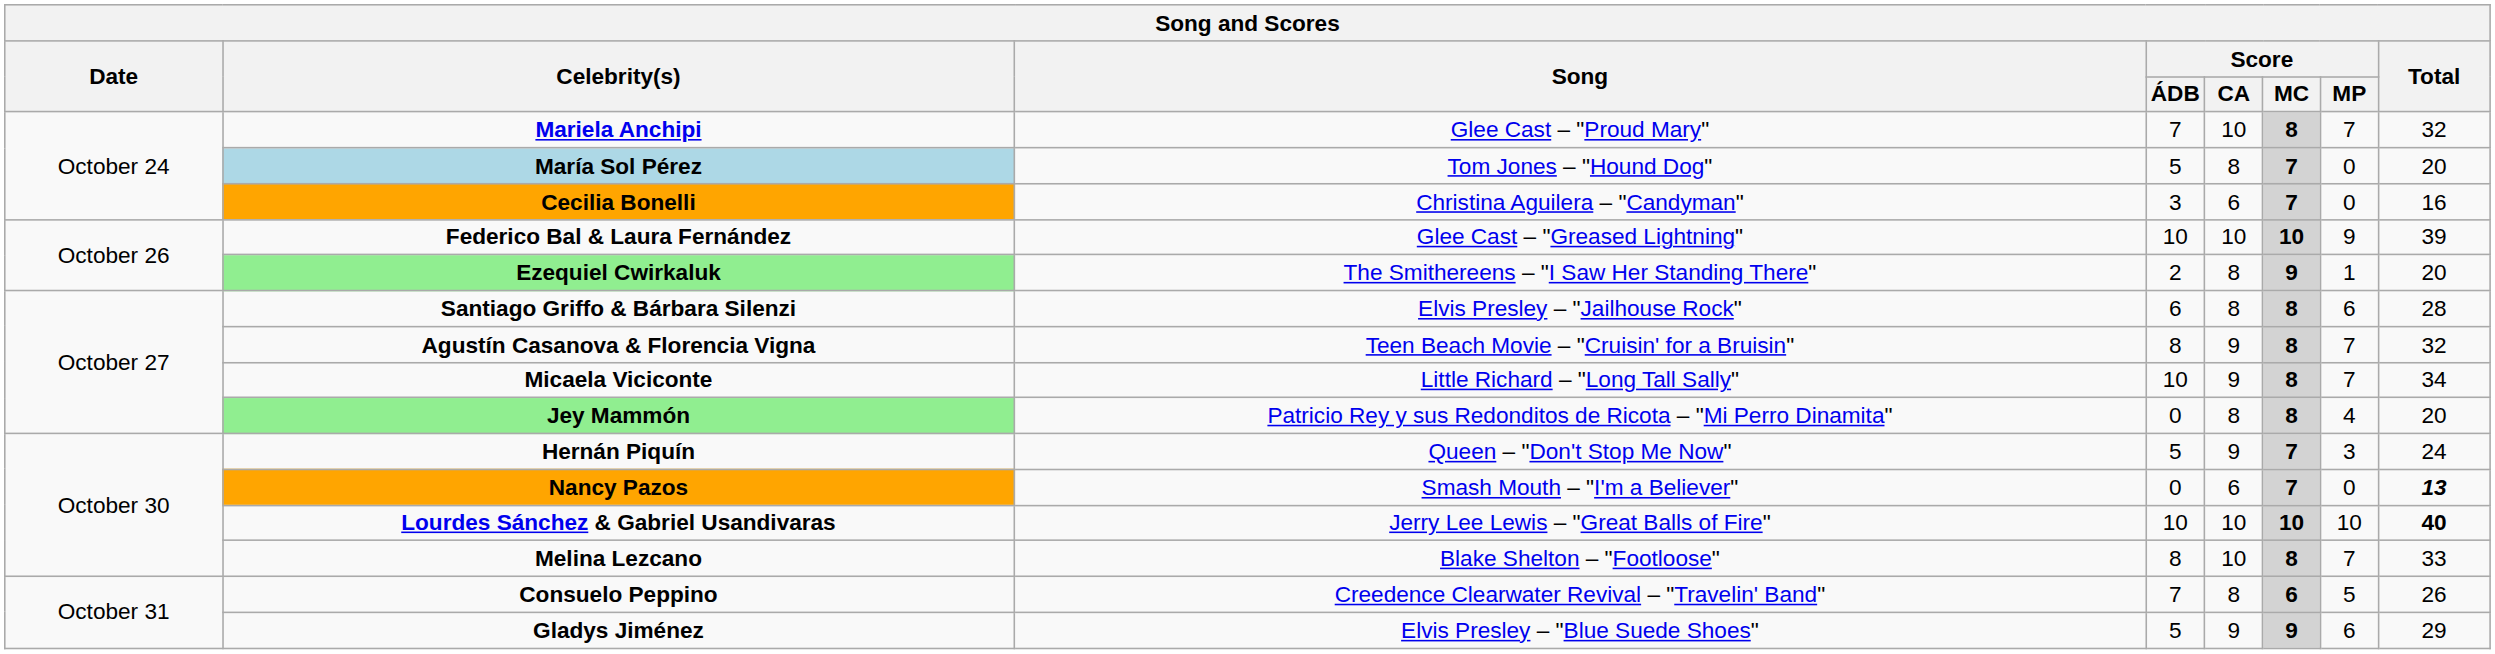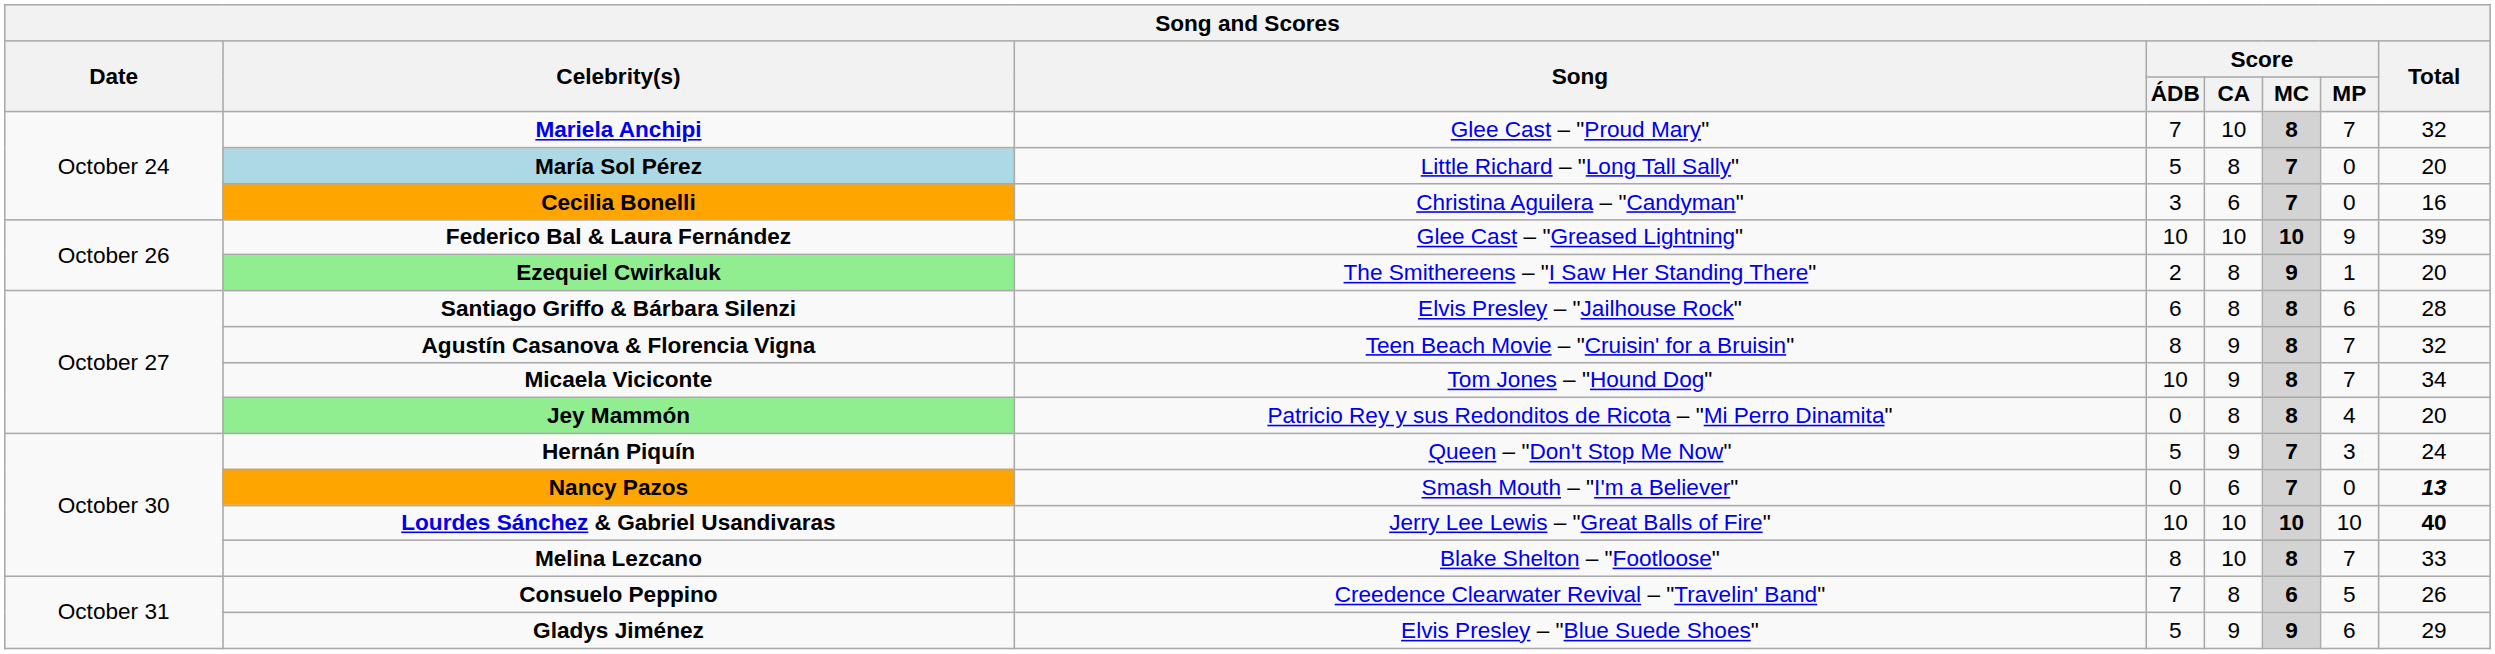(1580, 166) Tom Jones – "Hound Dog" -> (1580, 166) Little Richard – "Long Tall Sally"
(1580, 380) Little Richard – "Long Tall Sally" -> (1580, 380) Tom Jones – "Hound Dog"
